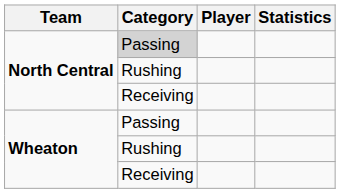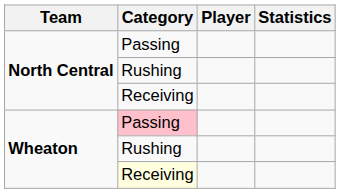(151, 44) lightgrey background -> (151, 44) no background
(151, 122) no background -> (151, 122) pink background
(157, 174) no background -> (157, 174) lightyellow background
